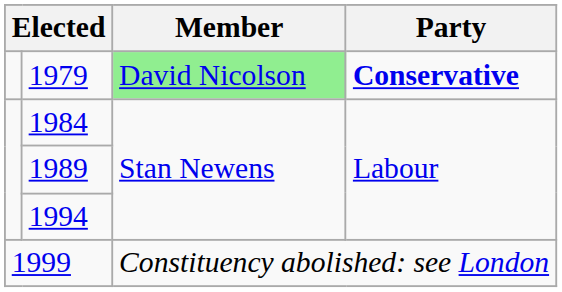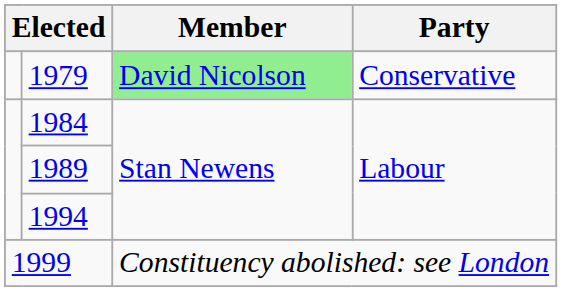(436, 74) bold -> (437, 74) normal
